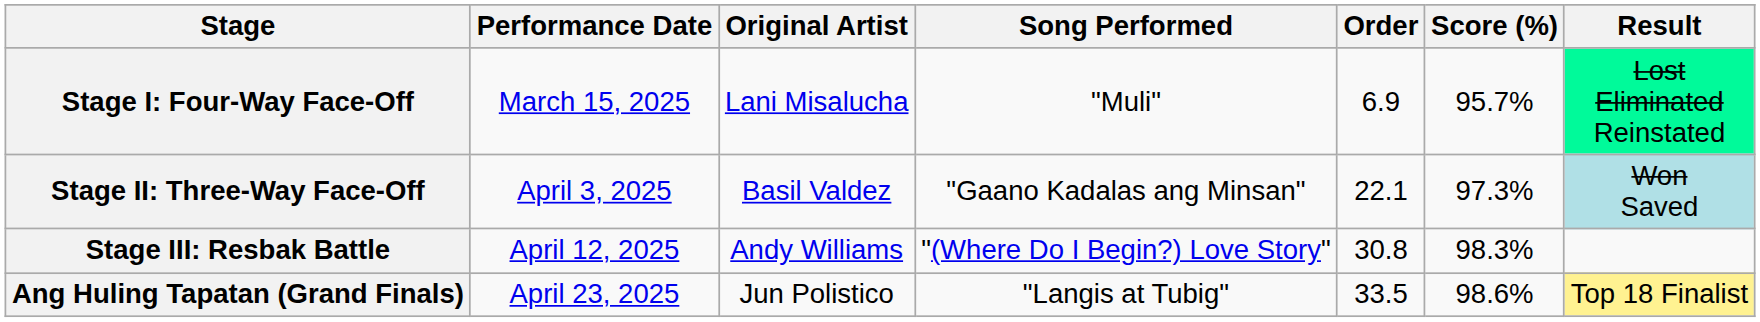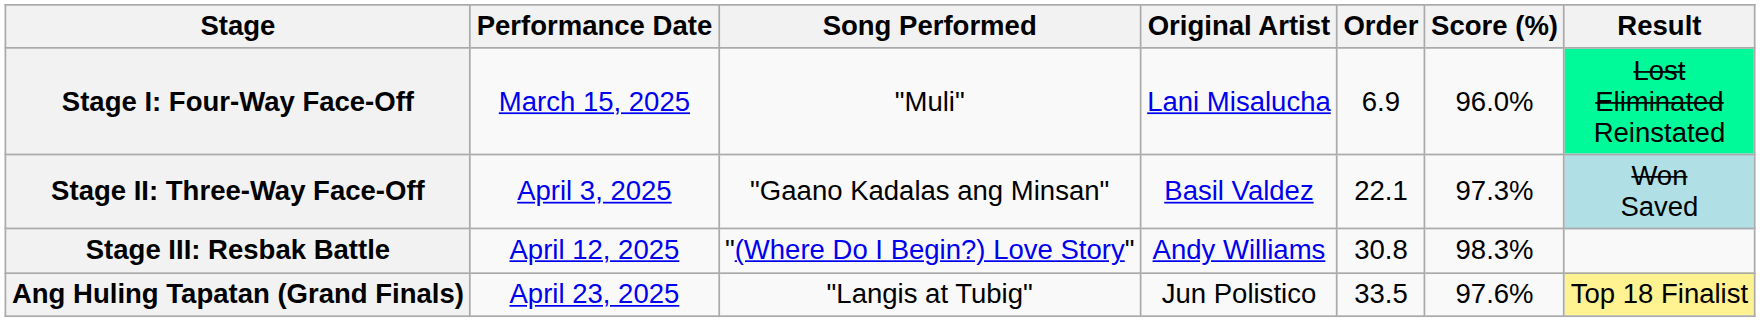columns swapped: (1126, 26) <-> (817, 26)
(1495, 100) 95.7% -> (1495, 100) 96.0%
(1495, 293) 98.6% -> (1495, 293) 97.6%
